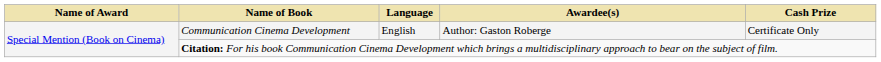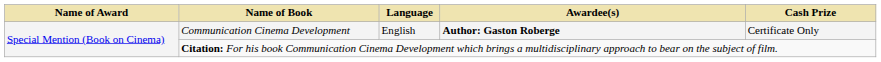(497, 30) normal -> (501, 30) bold
